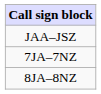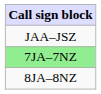(51, 57) no background -> (51, 57) lightgreen background
